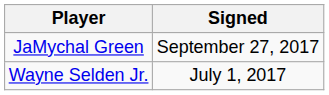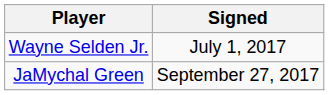rows swapped: (79, 75) <-> (79, 47)
